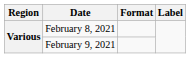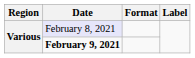(80, 28) no background -> (80, 28) lavender background
(80, 45) normal -> (83, 45) bold
